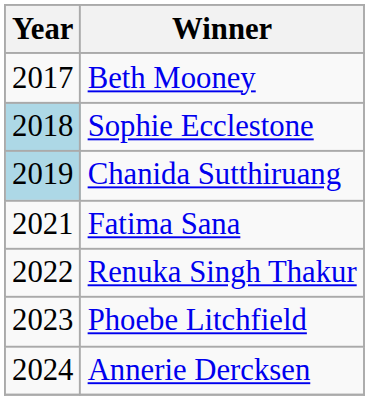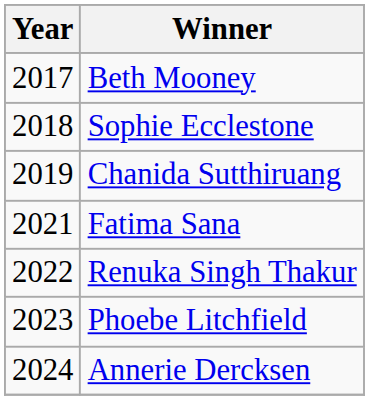(43, 126) lightblue background -> (43, 126) no background
(43, 175) lightblue background -> (43, 175) no background
